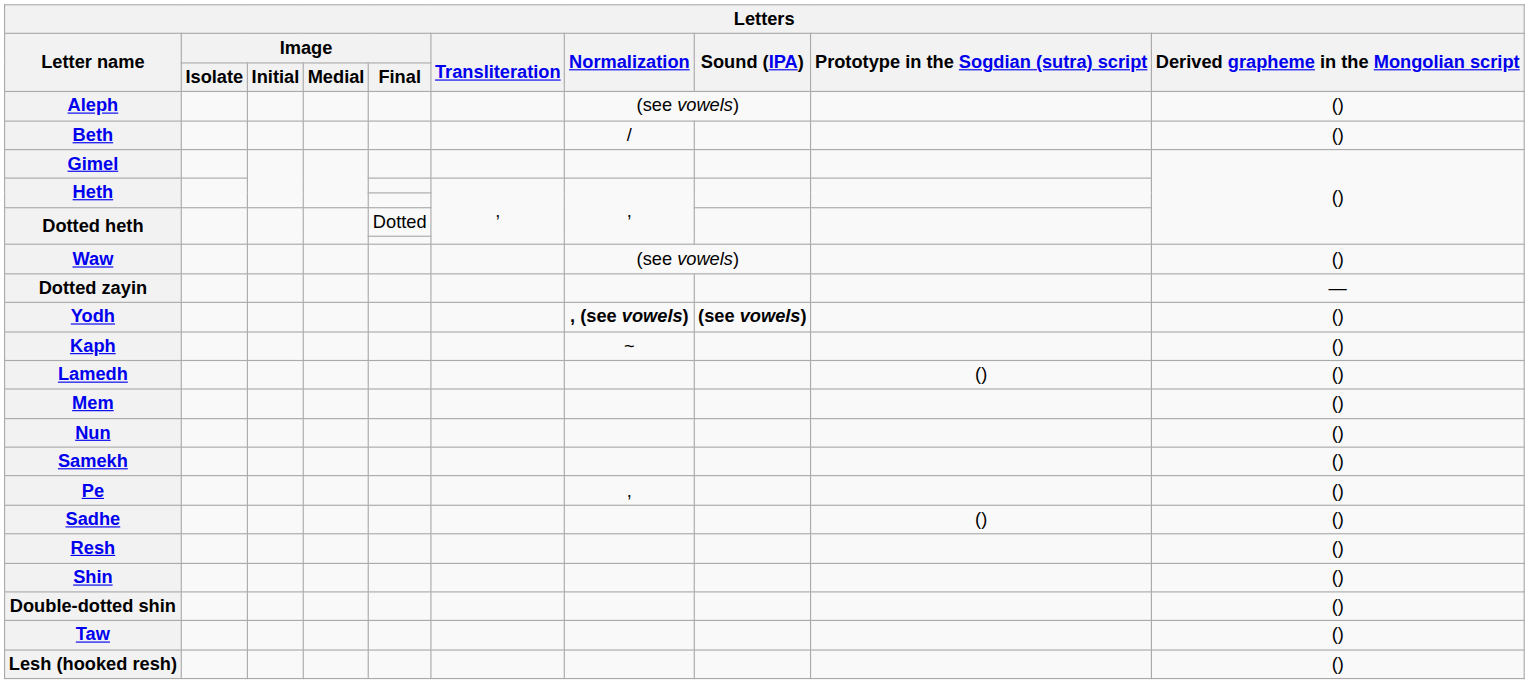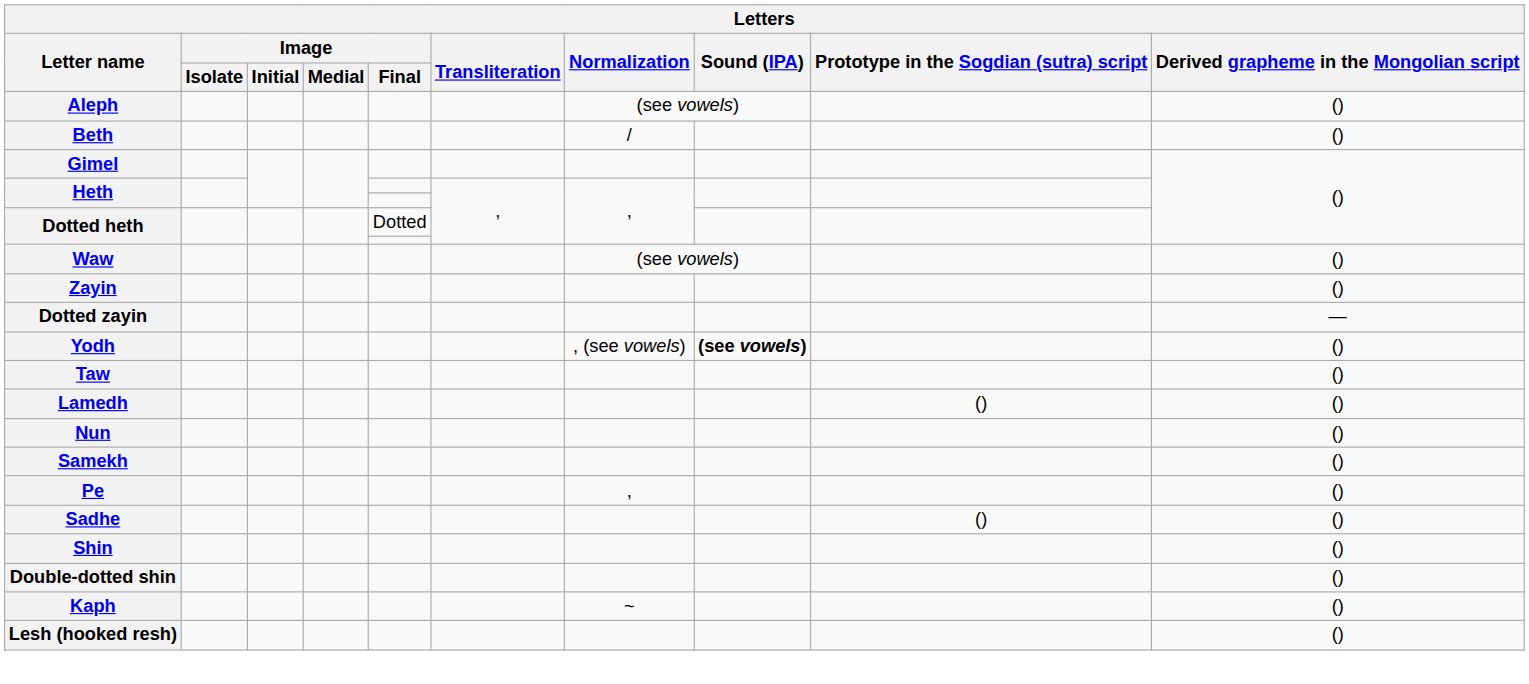+ row: (93, 287)
(629, 316) bold -> (629, 345) normal
rows swapped: (93, 345) <-> (93, 635)
- row: (93, 403)
- row: (93, 548)
